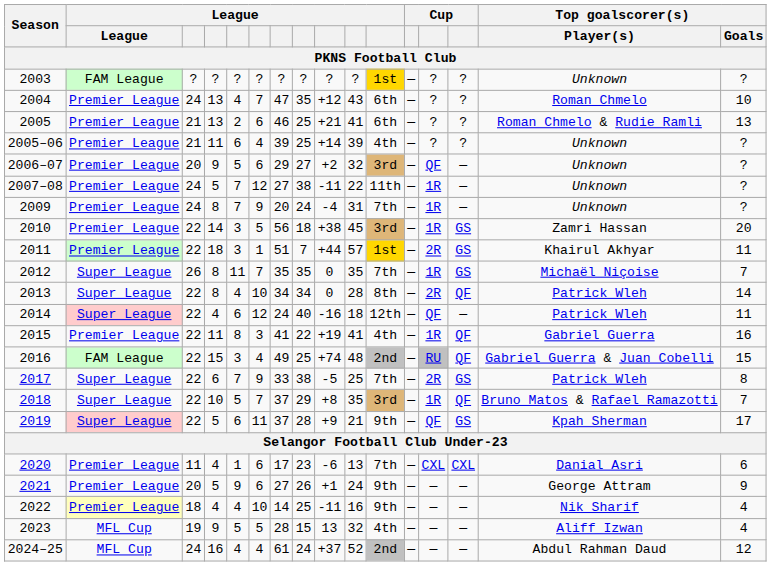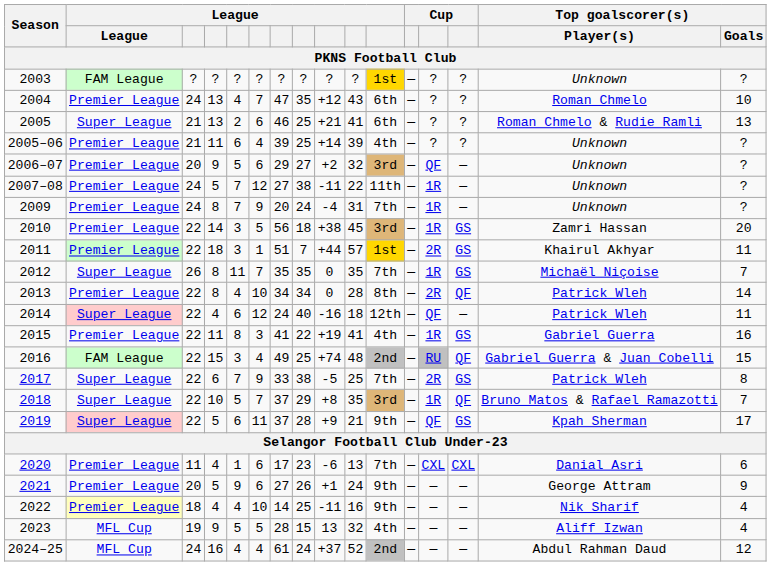(124, 122) Premier League -> (124, 122) Super League
(124, 293) Super League -> (124, 293) Premier League
(463, 336) QF -> (463, 336) GS
